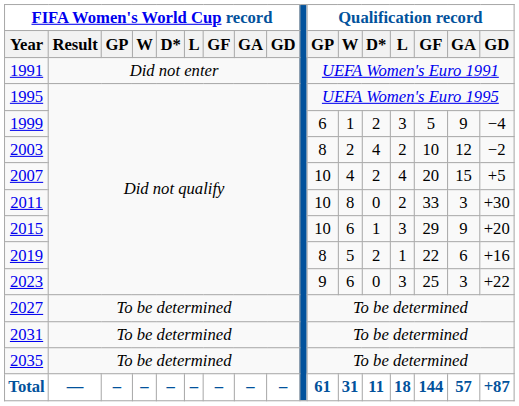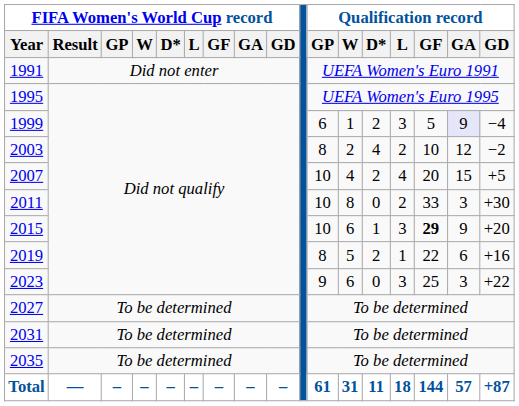(463, 123) no background -> (463, 123) lavender background
(431, 228) normal -> (431, 228) bold
